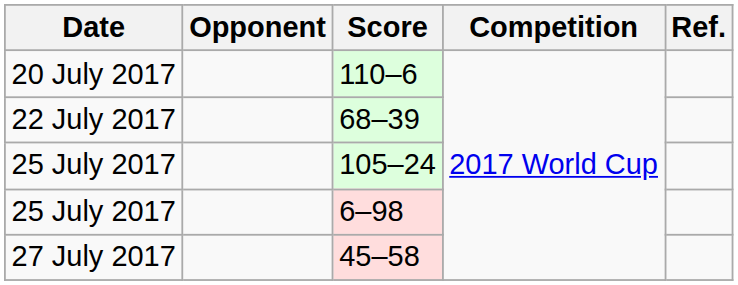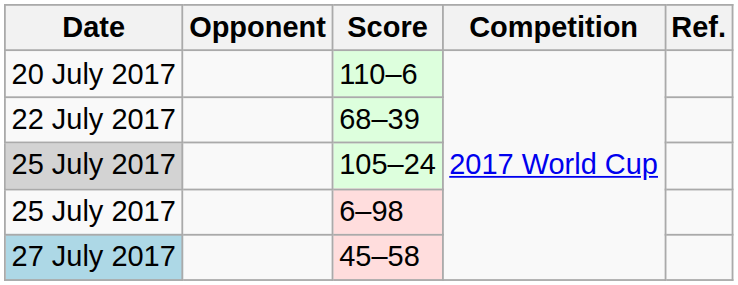(94, 165) no background -> (94, 165) lightgrey background
(94, 257) no background -> (94, 257) lightblue background
